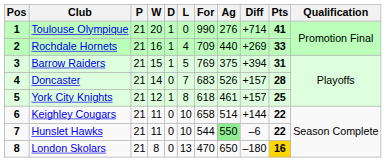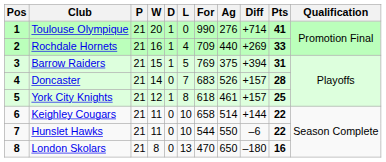(229, 132) lightgreen background -> (229, 132) no background
(280, 149) gold background -> (280, 149) no background
